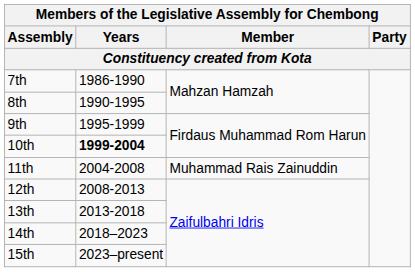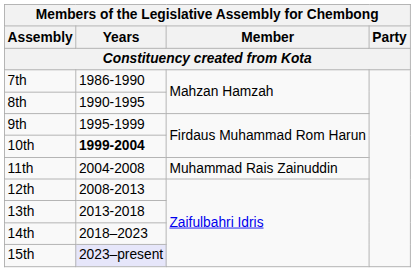(121, 255) no background -> (121, 255) lavender background
